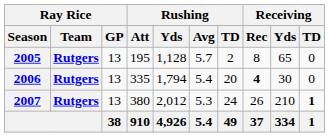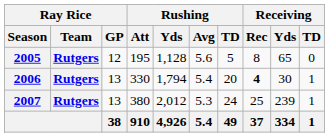(114, 57) 13 -> (114, 57) 12
(204, 57) 5.7 -> (204, 57) 5.6
(230, 57) 2 -> (230, 57) 5
(140, 79) 335 -> (140, 79) 330
(312, 79) 0 -> (312, 79) 1
(257, 100) 26 -> (257, 100) 25
(285, 100) 210 -> (285, 100) 239
(312, 100) bold -> (312, 100) normal
